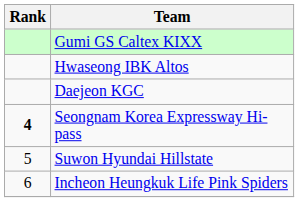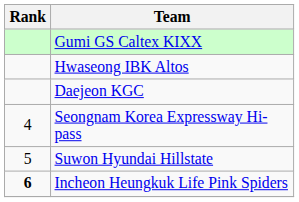(28, 125) bold -> (28, 125) normal
(28, 183) normal -> (28, 183) bold
